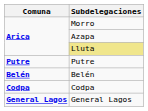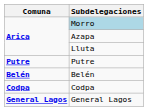(83, 23) no background -> (83, 23) lightblue background
(83, 49) khaki background -> (83, 49) no background
